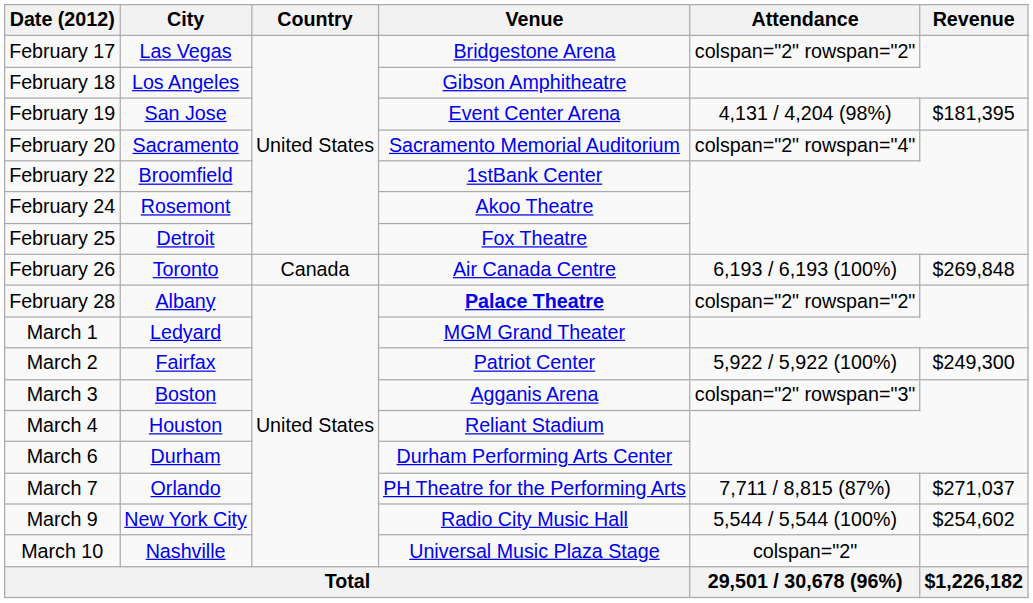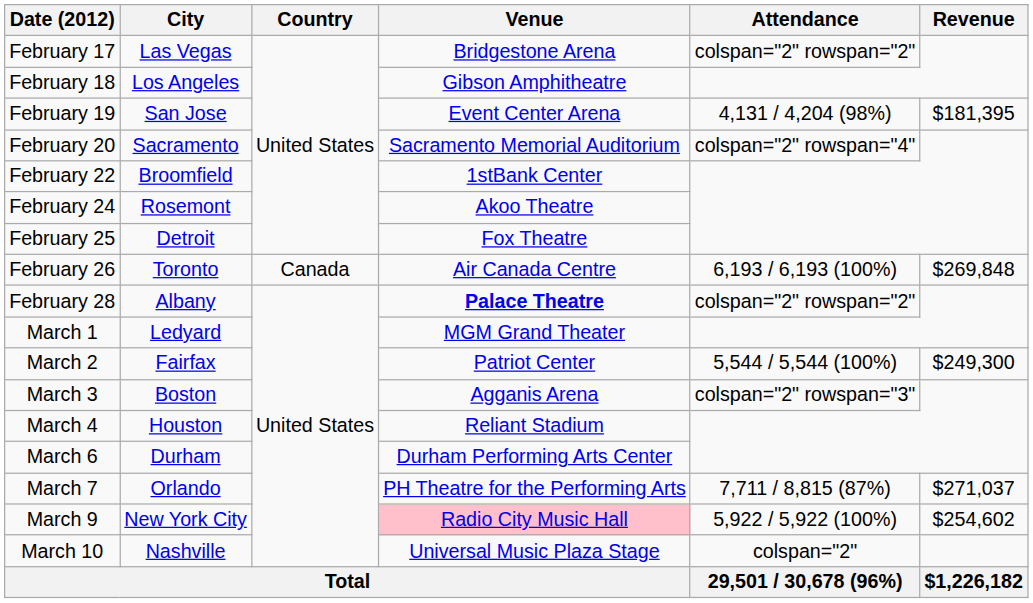(805, 363) 5,922 / 5,922 (100%) -> (805, 363) 5,544 / 5,544 (100%)
(534, 519) no background -> (534, 519) pink background
(805, 519) 5,544 / 5,544 (100%) -> (805, 519) 5,922 / 5,922 (100%)
